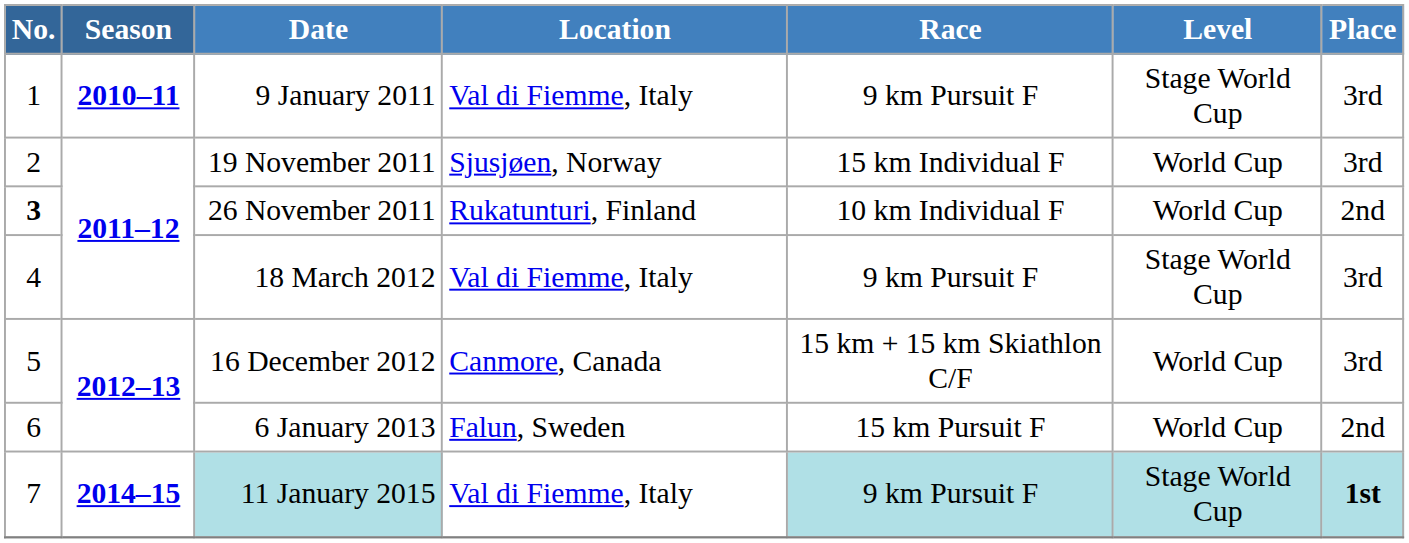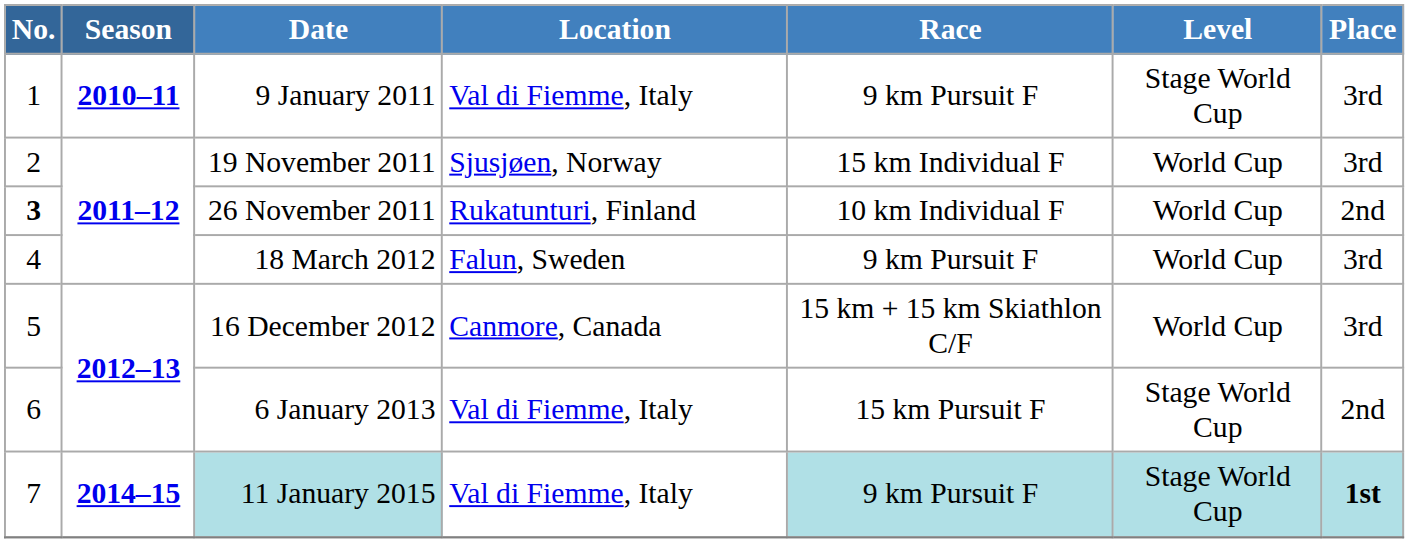(571, 277) Val di Fiemme, Italy -> (537, 259) Falun, Sweden
(1218, 277) Stage World Cup -> (1218, 259) World Cup
(537, 427) Falun, Sweden -> (571, 410) Val di Fiemme, Italy
(1218, 427) World Cup -> (1218, 410) Stage World Cup
